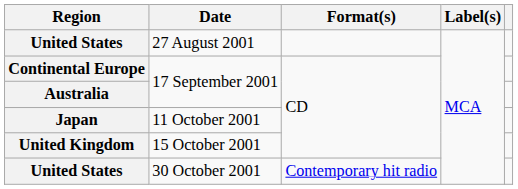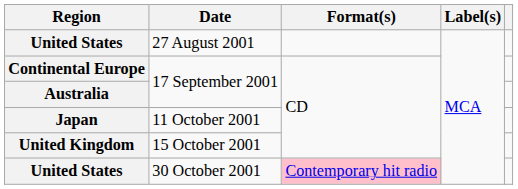(361, 171) no background -> (361, 171) pink background
